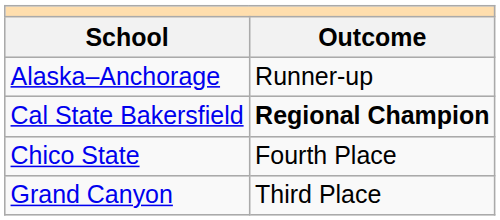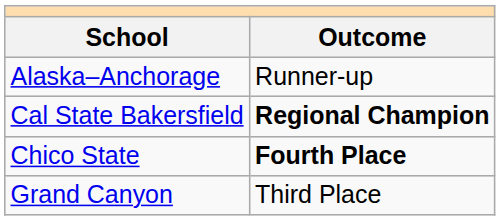(326, 155) normal -> (331, 155) bold
